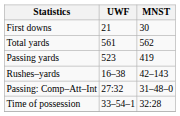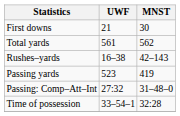rows swapped: (33, 73) <-> (33, 58)
